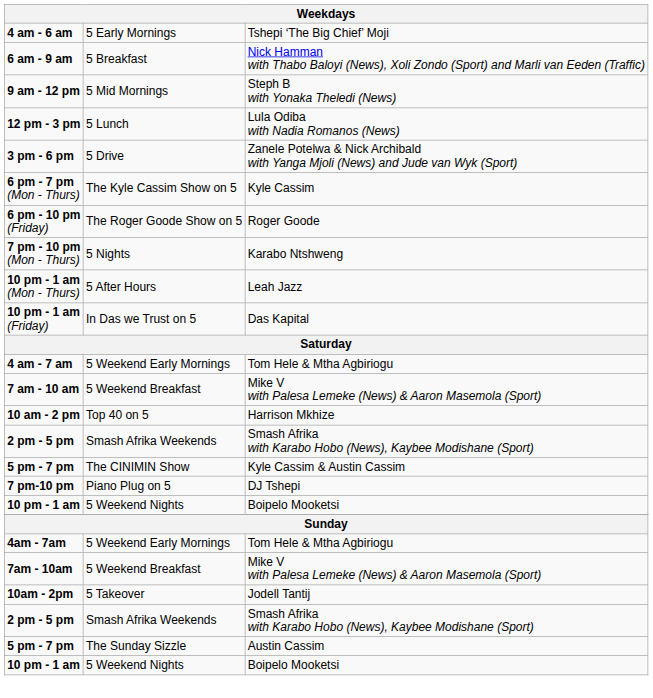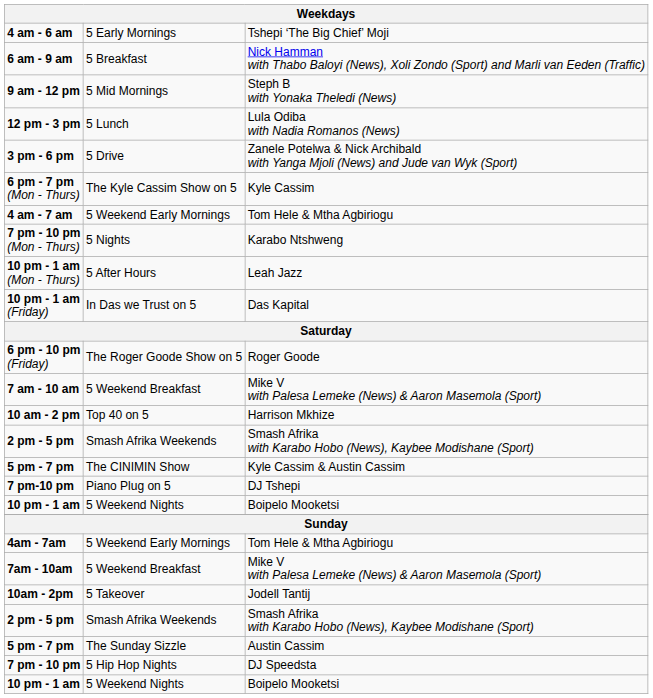rows swapped: (44, 221) <-> (40, 363)
+ row: (44, 665)
